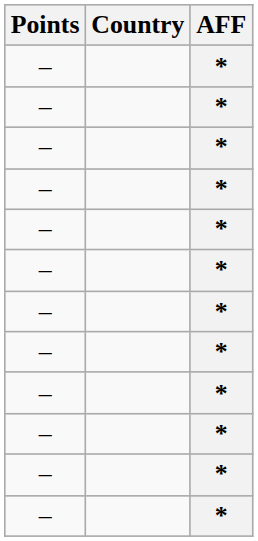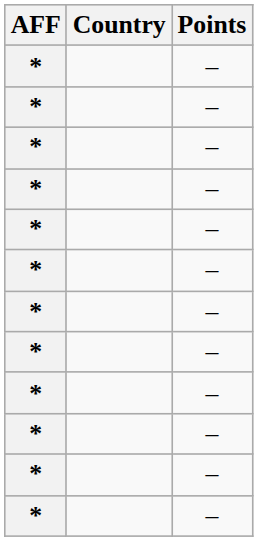columns swapped: (221, 24) <-> (45, 24)
